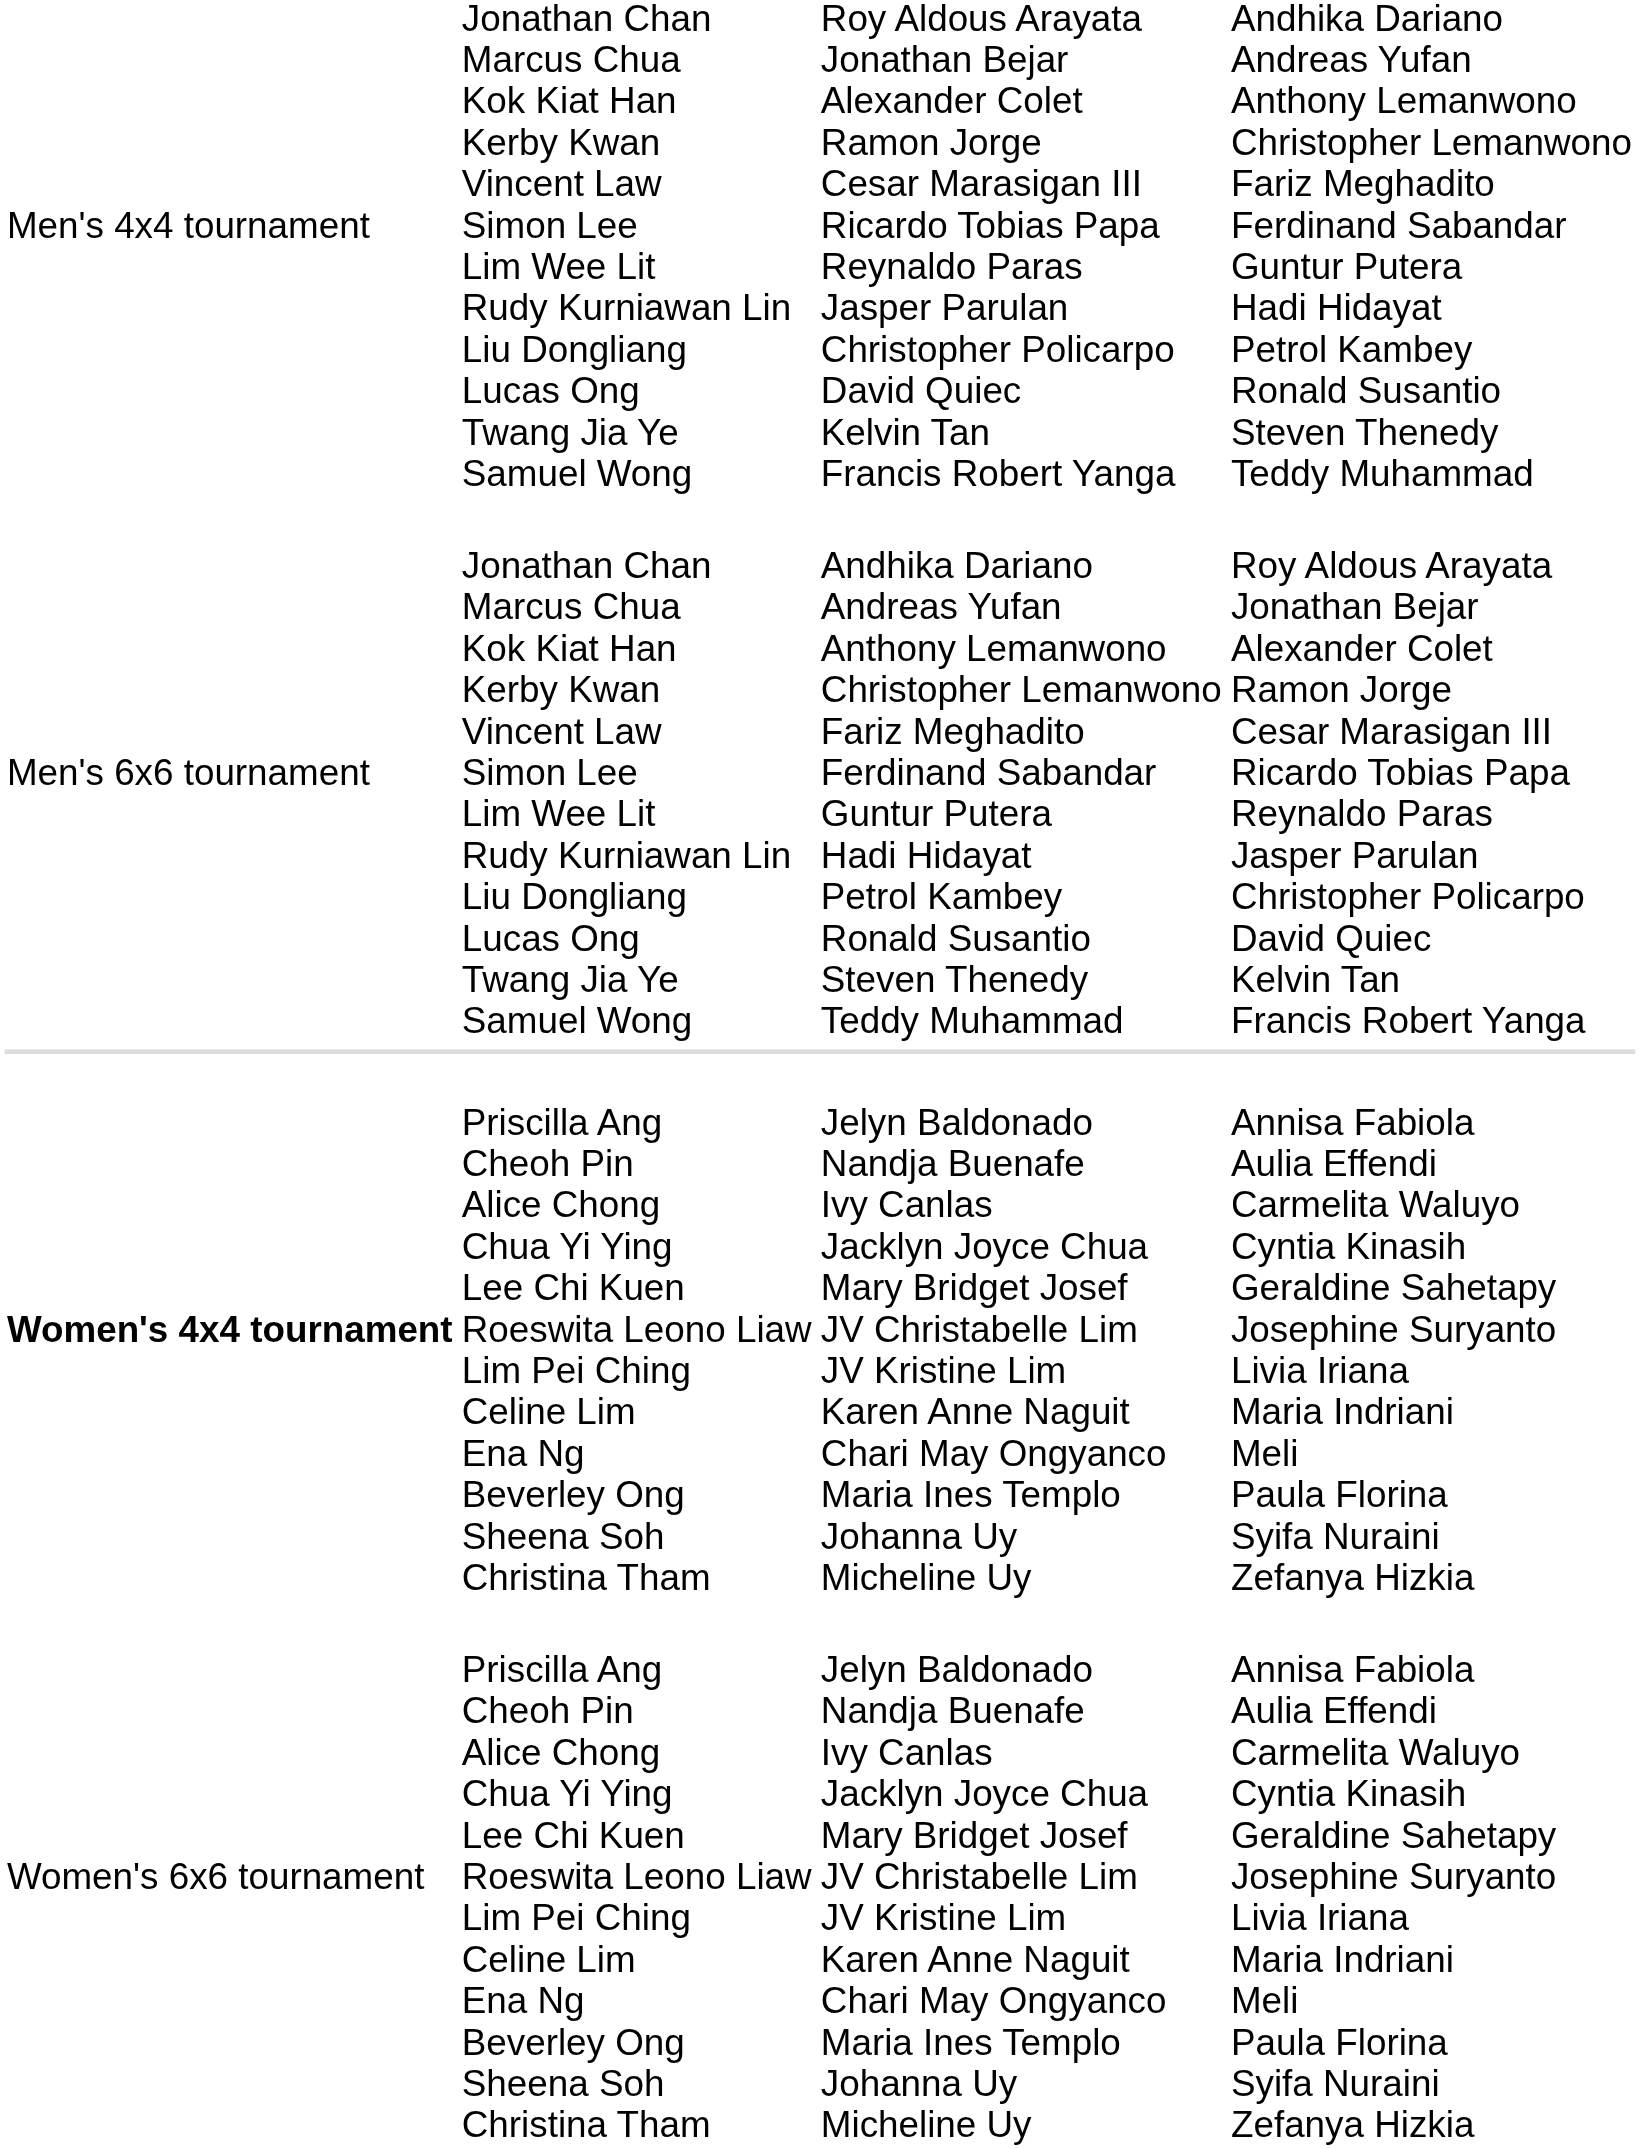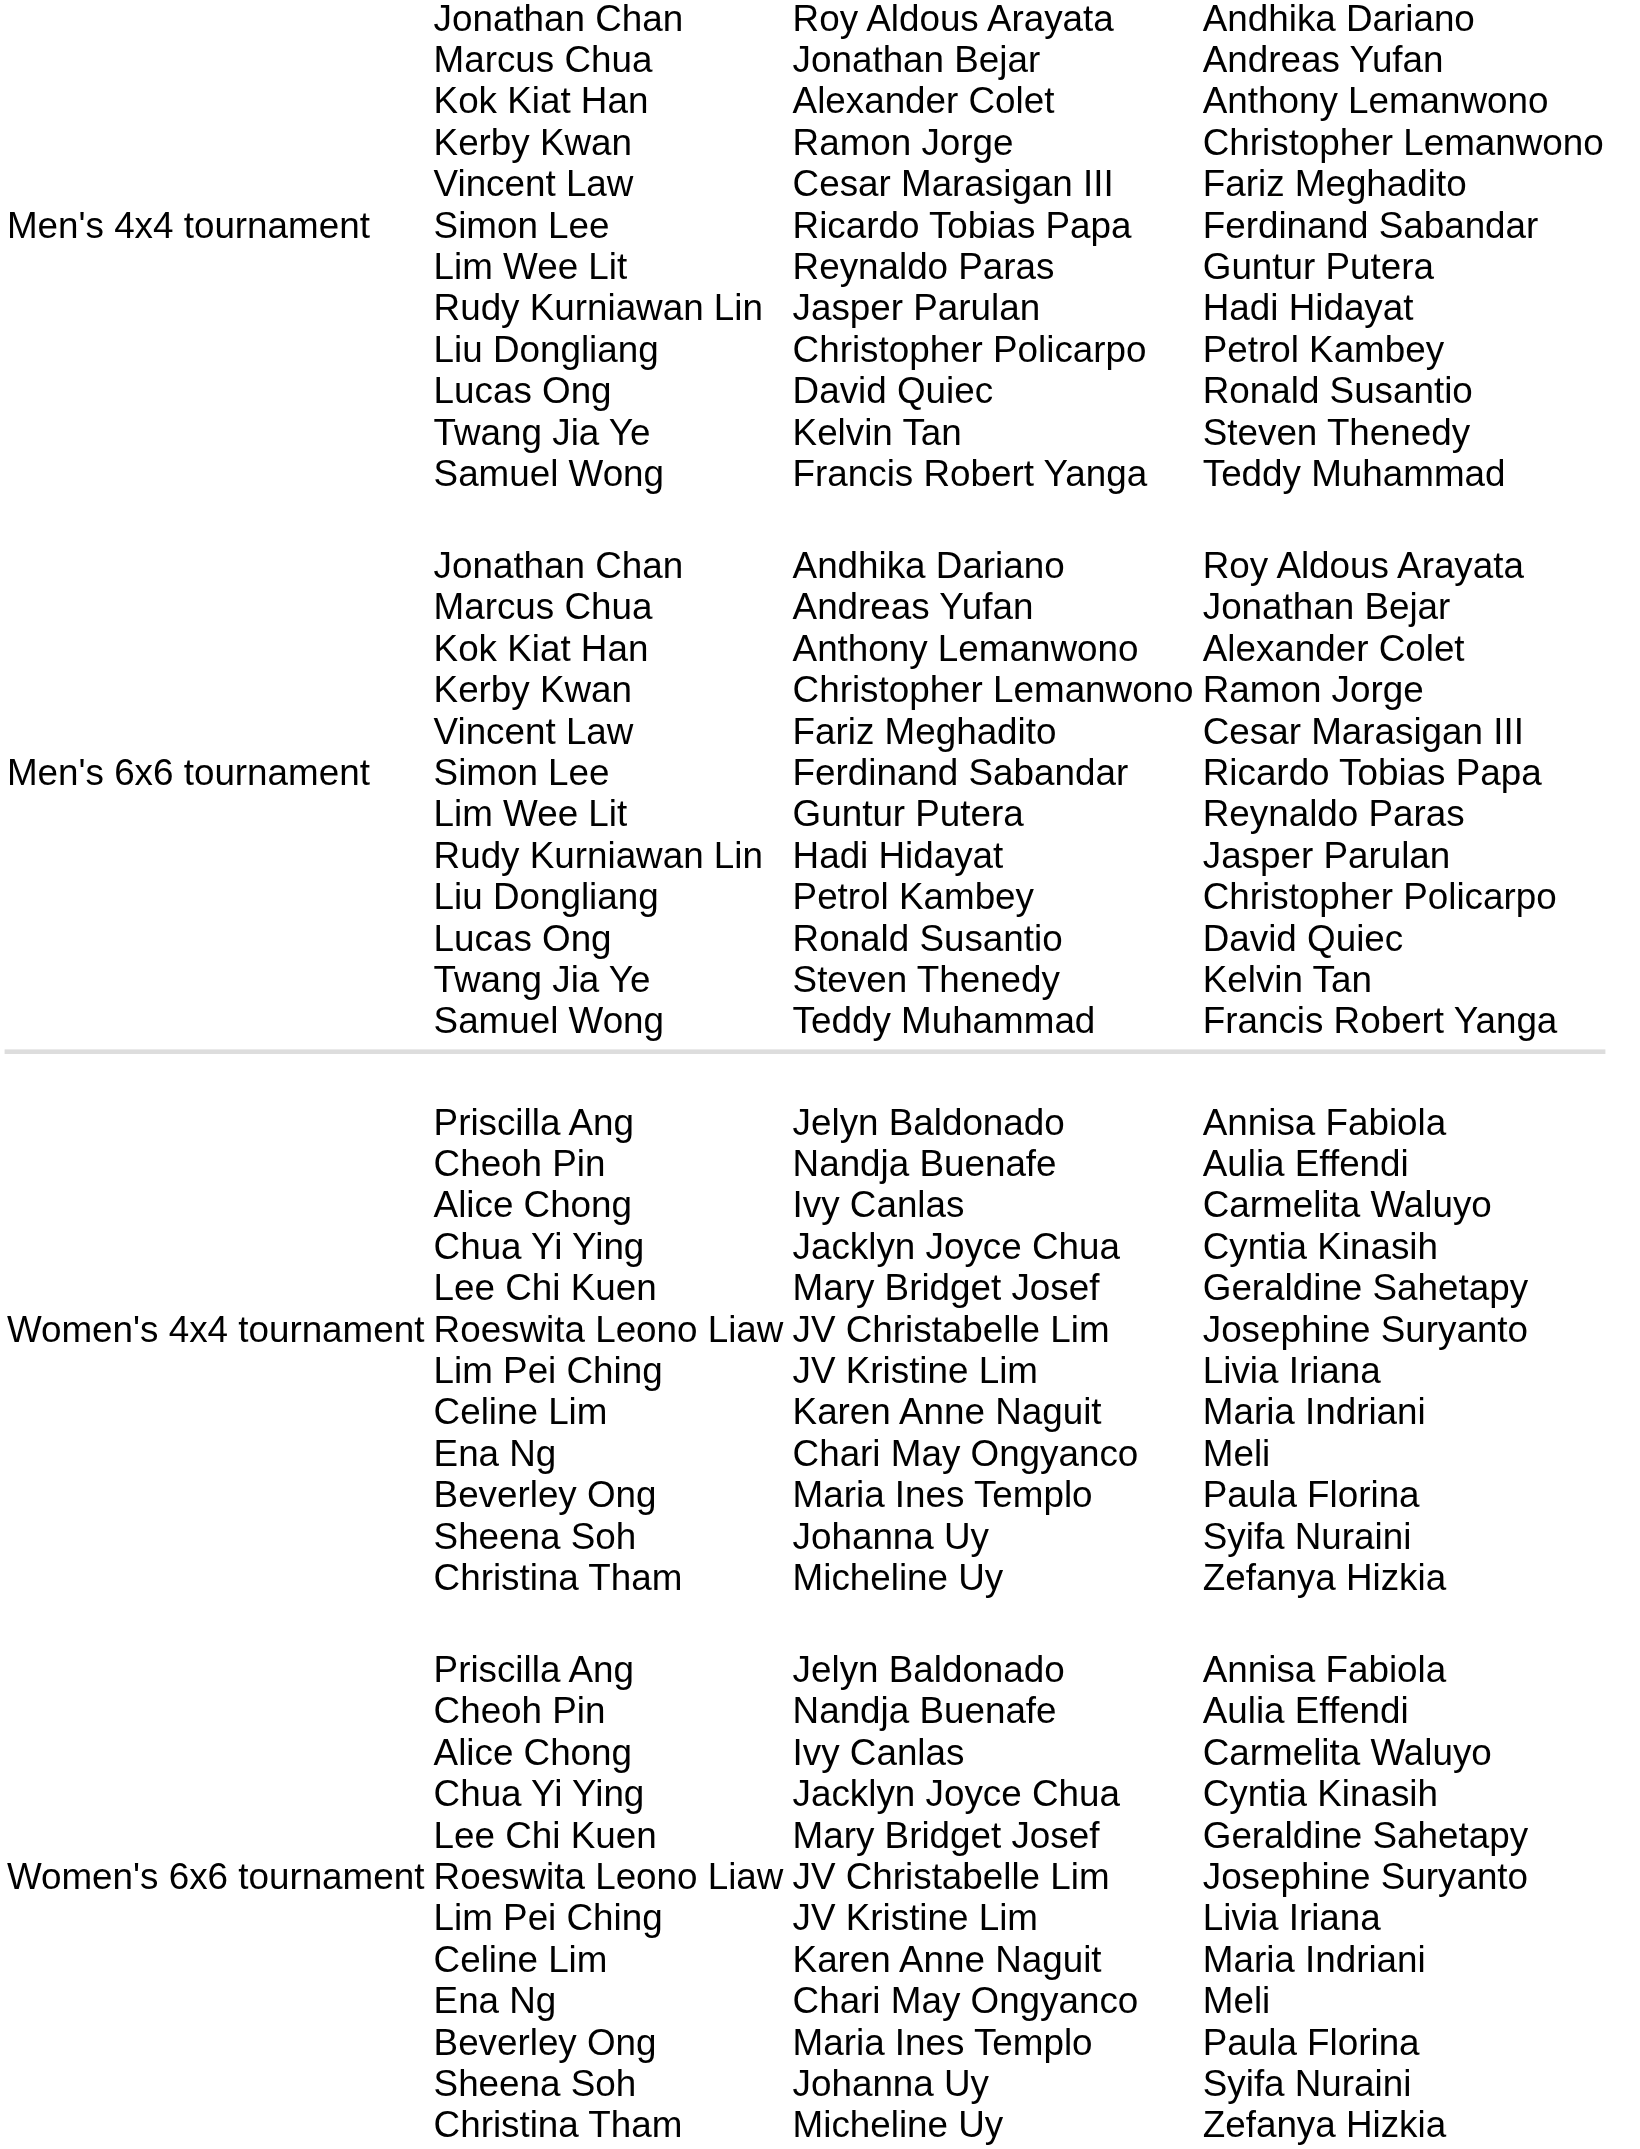(230, 1329) bold -> (216, 1329) normal
